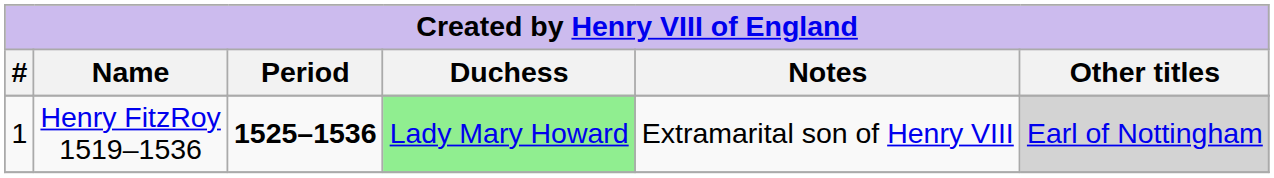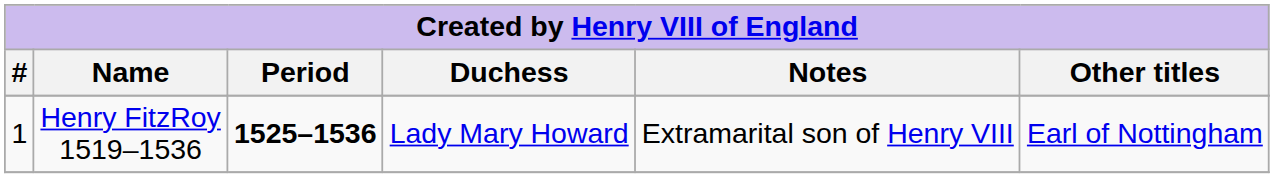(509, 133) lightgreen background -> (509, 133) no background
(1145, 133) lightgrey background -> (1145, 133) no background
